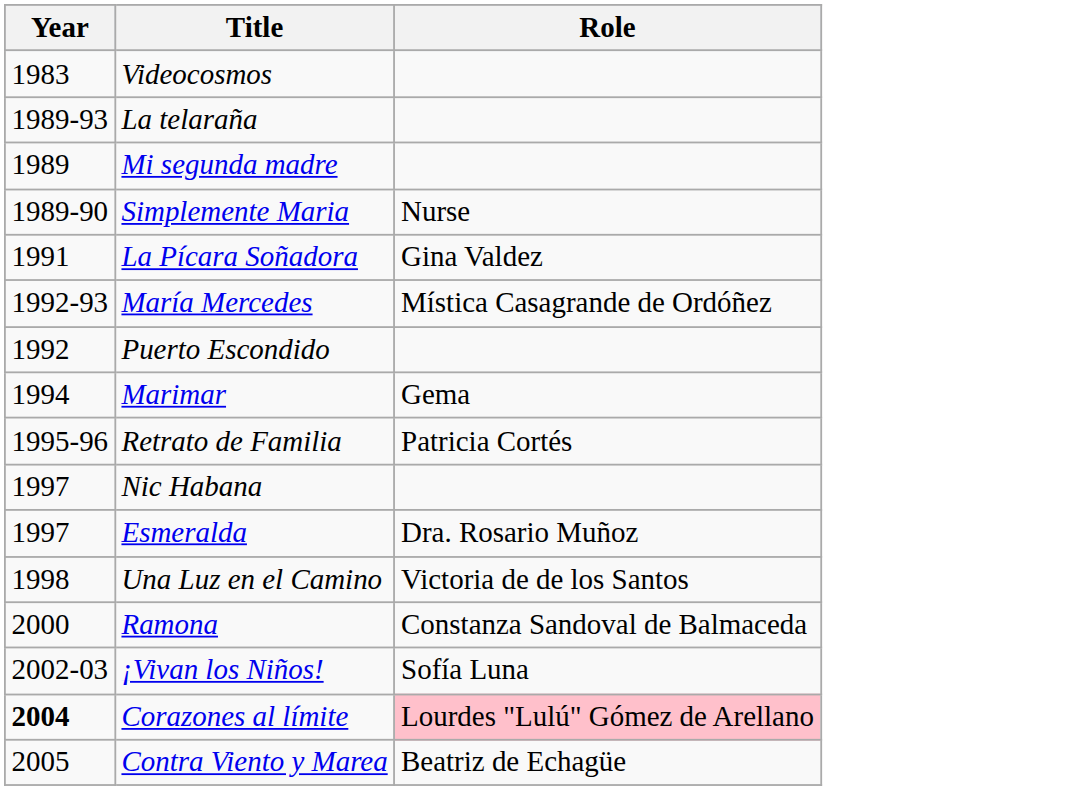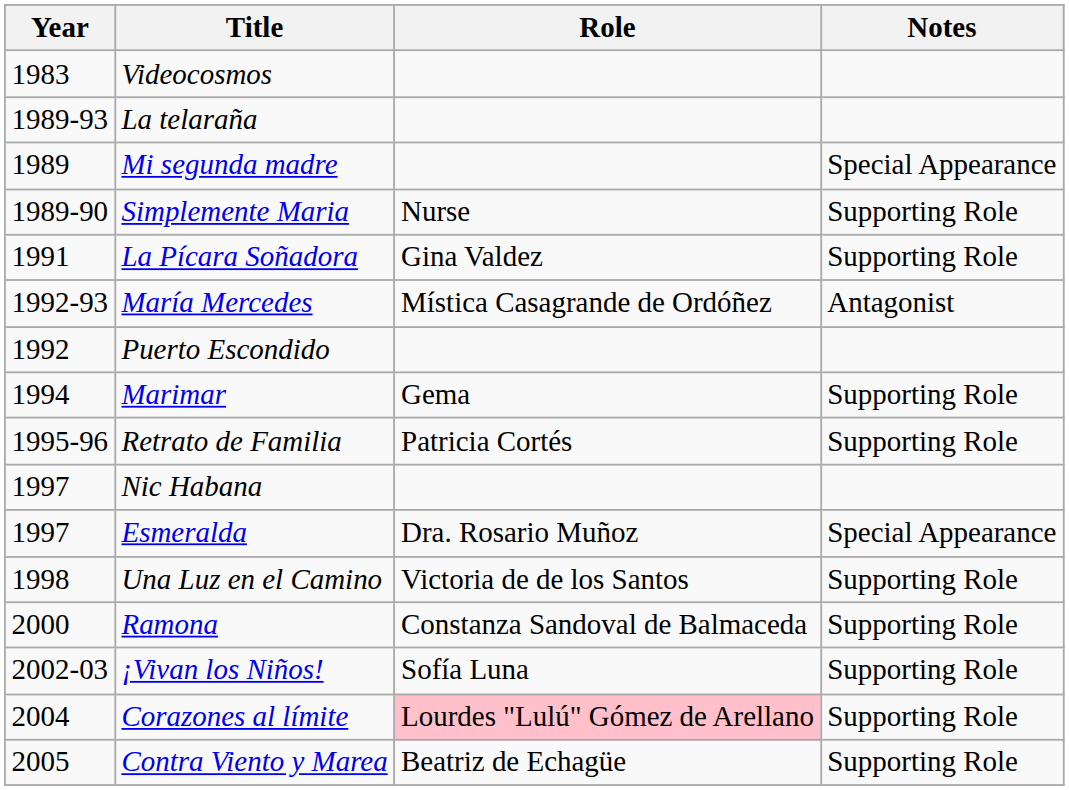+ column: (942, 27)
(41, 716) bold -> (41, 716) normal
